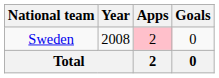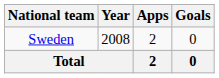(153, 38) pink background -> (153, 38) no background
